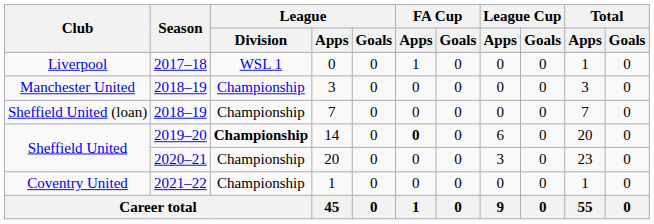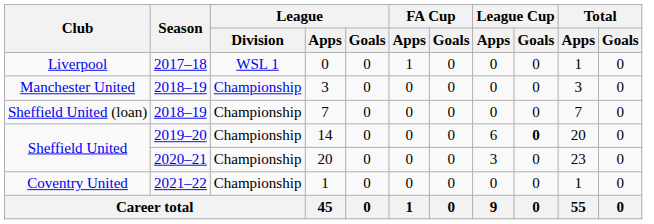(261, 135) bold -> (258, 135) normal
(416, 135) bold -> (409, 135) normal
(543, 135) normal -> (536, 135) bold
